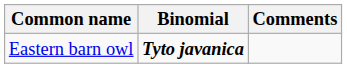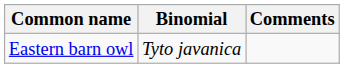(193, 48) bold -> (192, 48) normal
